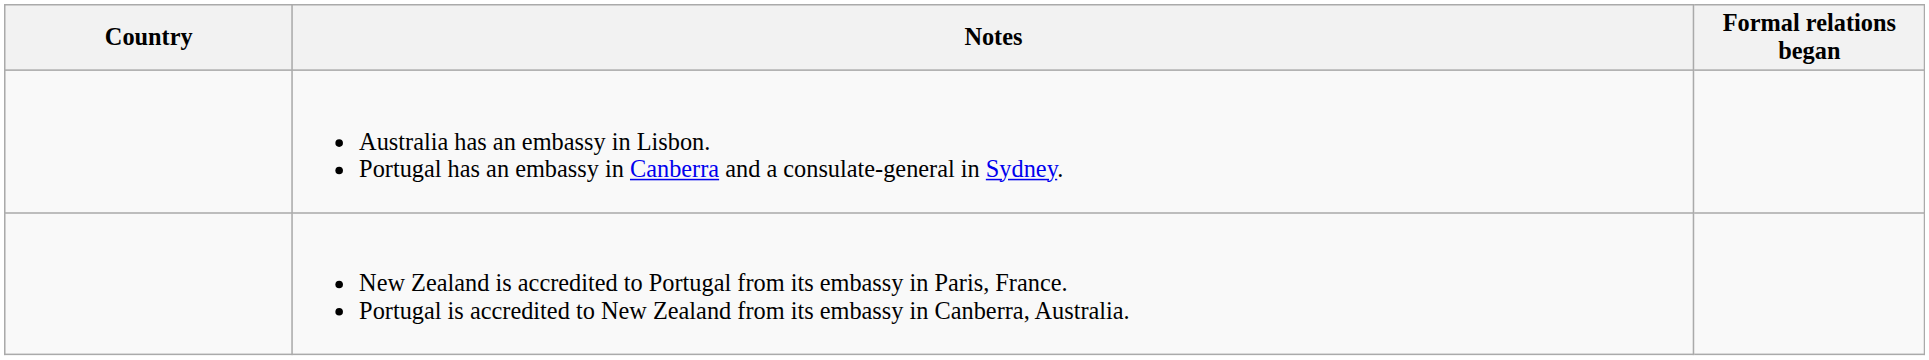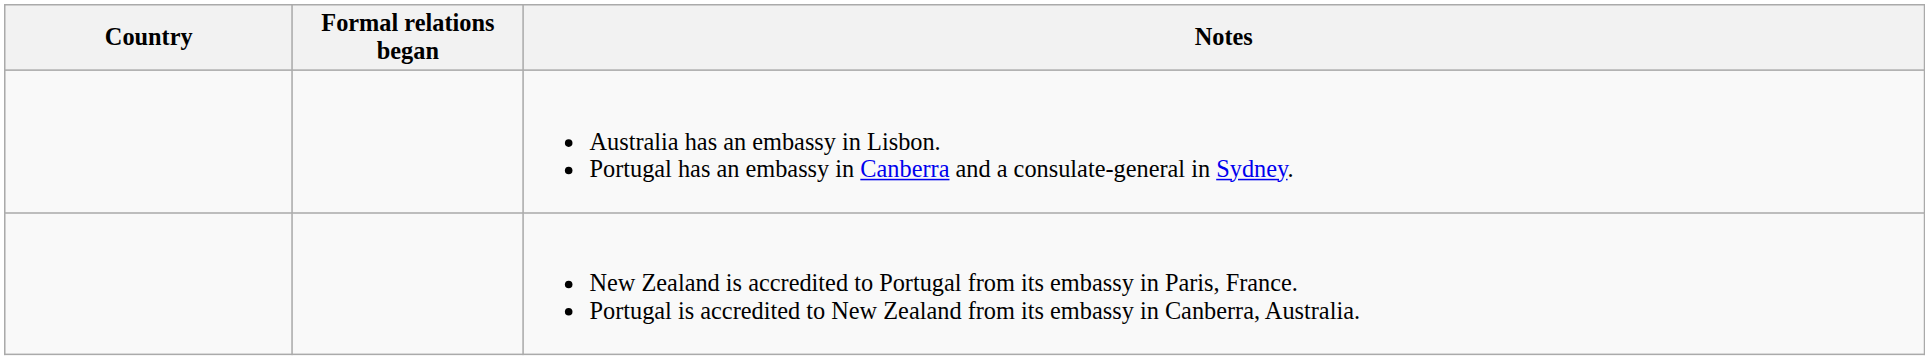columns swapped: (1809, 37) <-> (993, 37)
